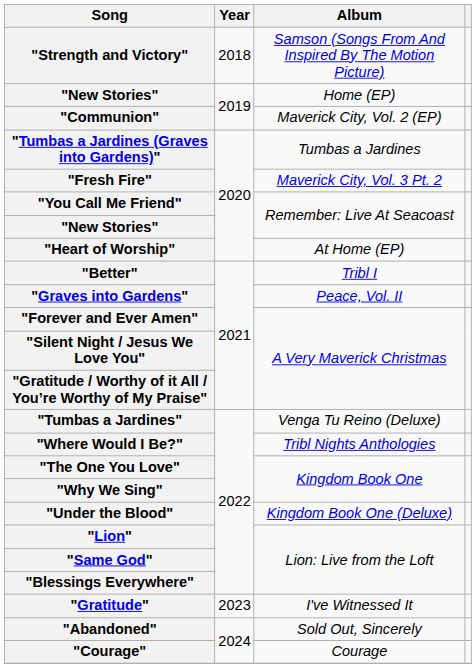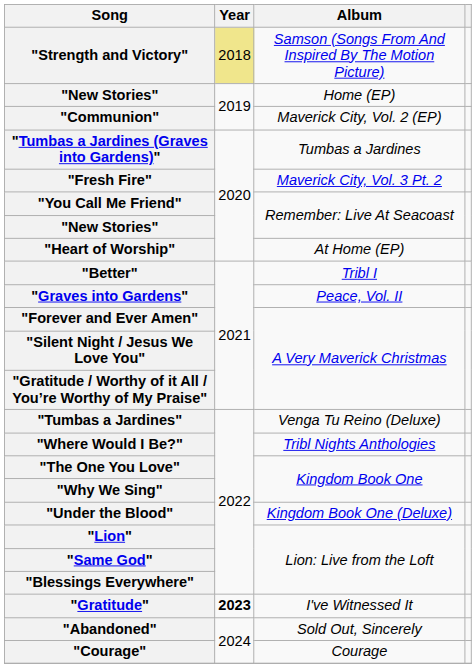(235, 55) no background -> (235, 55) khaki background
(235, 605) normal -> (235, 605) bold
